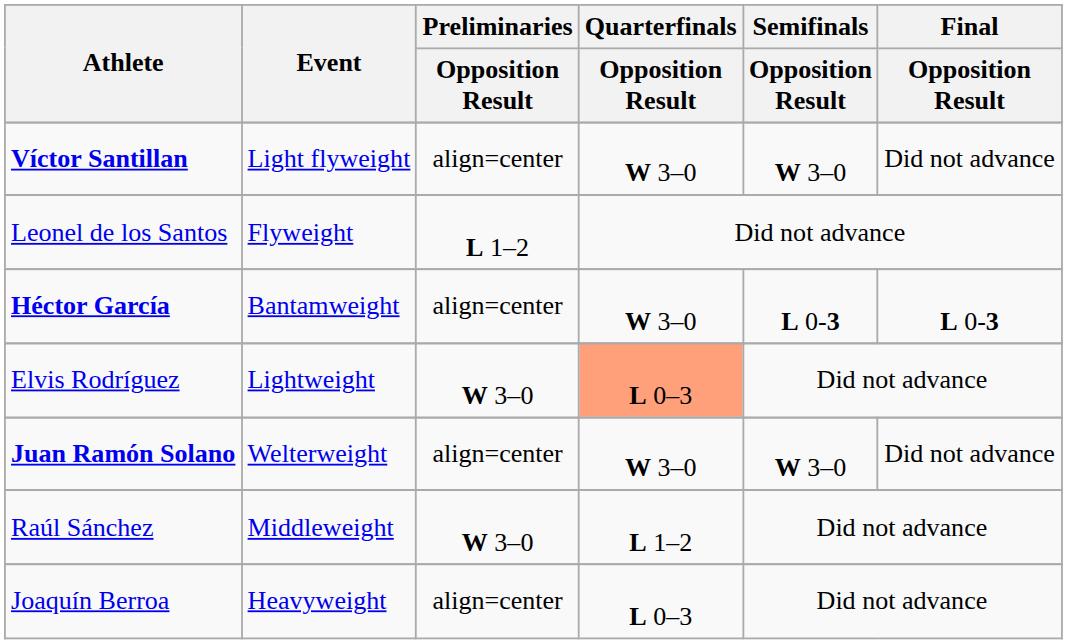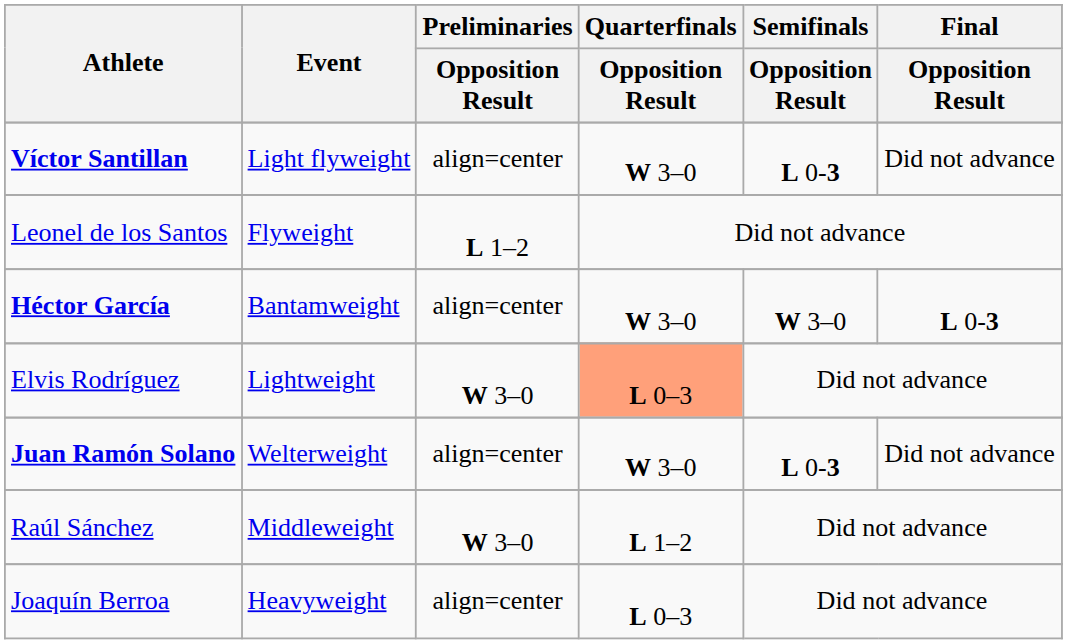(810, 173) W 3–0 -> (810, 173) L 0-3
(810, 321) L 0-3 -> (810, 321) W 3–0
(810, 468) W 3–0 -> (810, 468) L 0-3
